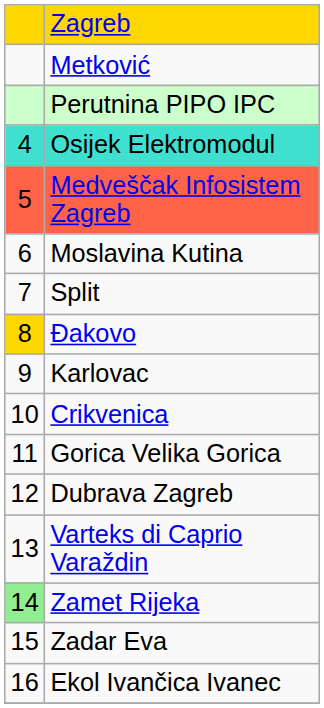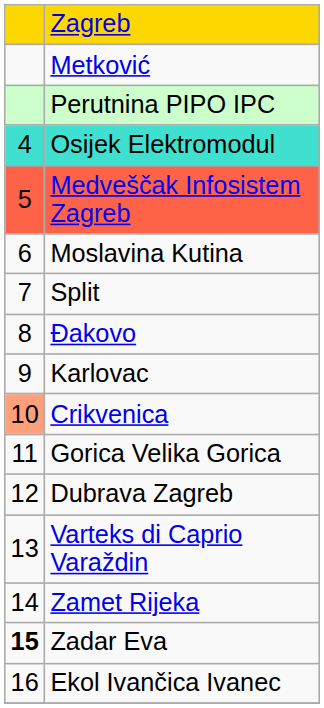(25, 333) gold background -> (25, 333) no background
(25, 413) no background -> (25, 413) lightsalmon background
(25, 602) lightgreen background -> (25, 602) no background
(25, 642) normal -> (25, 642) bold
